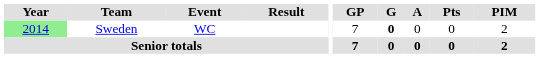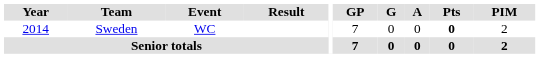(36, 28) lightgreen background -> (36, 28) no background
(391, 28) bold -> (391, 28) normal
(452, 28) normal -> (452, 28) bold
